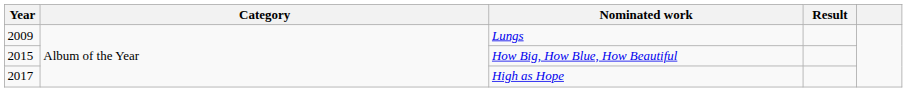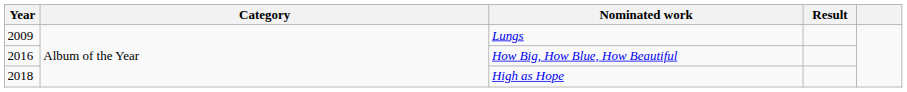(20, 55) 2015 -> (20, 55) 2016
(20, 76) 2017 -> (20, 76) 2018
